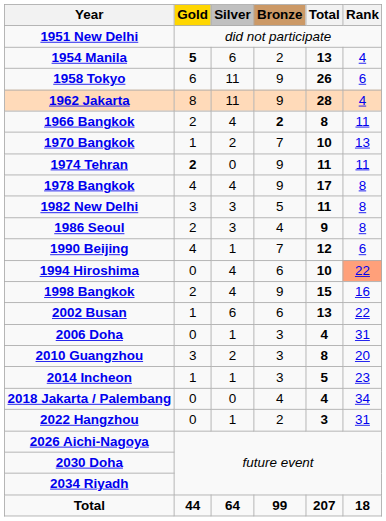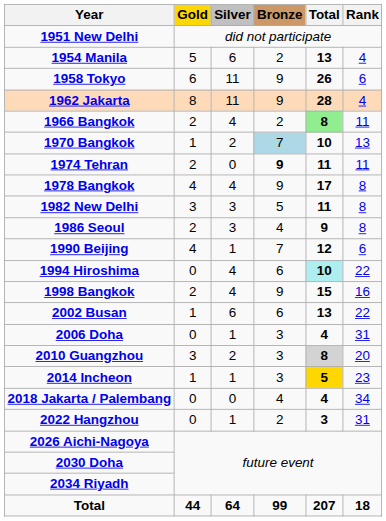(193, 57) bold -> (193, 57) normal
(280, 121) bold -> (280, 121) normal
(324, 121) no background -> (324, 121) lightgreen background
(280, 143) no background -> (280, 143) lightblue background
(193, 164) bold -> (193, 164) normal
(280, 164) normal -> (280, 164) bold
(324, 270) no background -> (324, 270) paleturquoise background
(362, 270) lightsalmon background -> (362, 270) no background
(324, 356) no background -> (324, 356) lightgrey background
(324, 377) no background -> (324, 377) gold background
